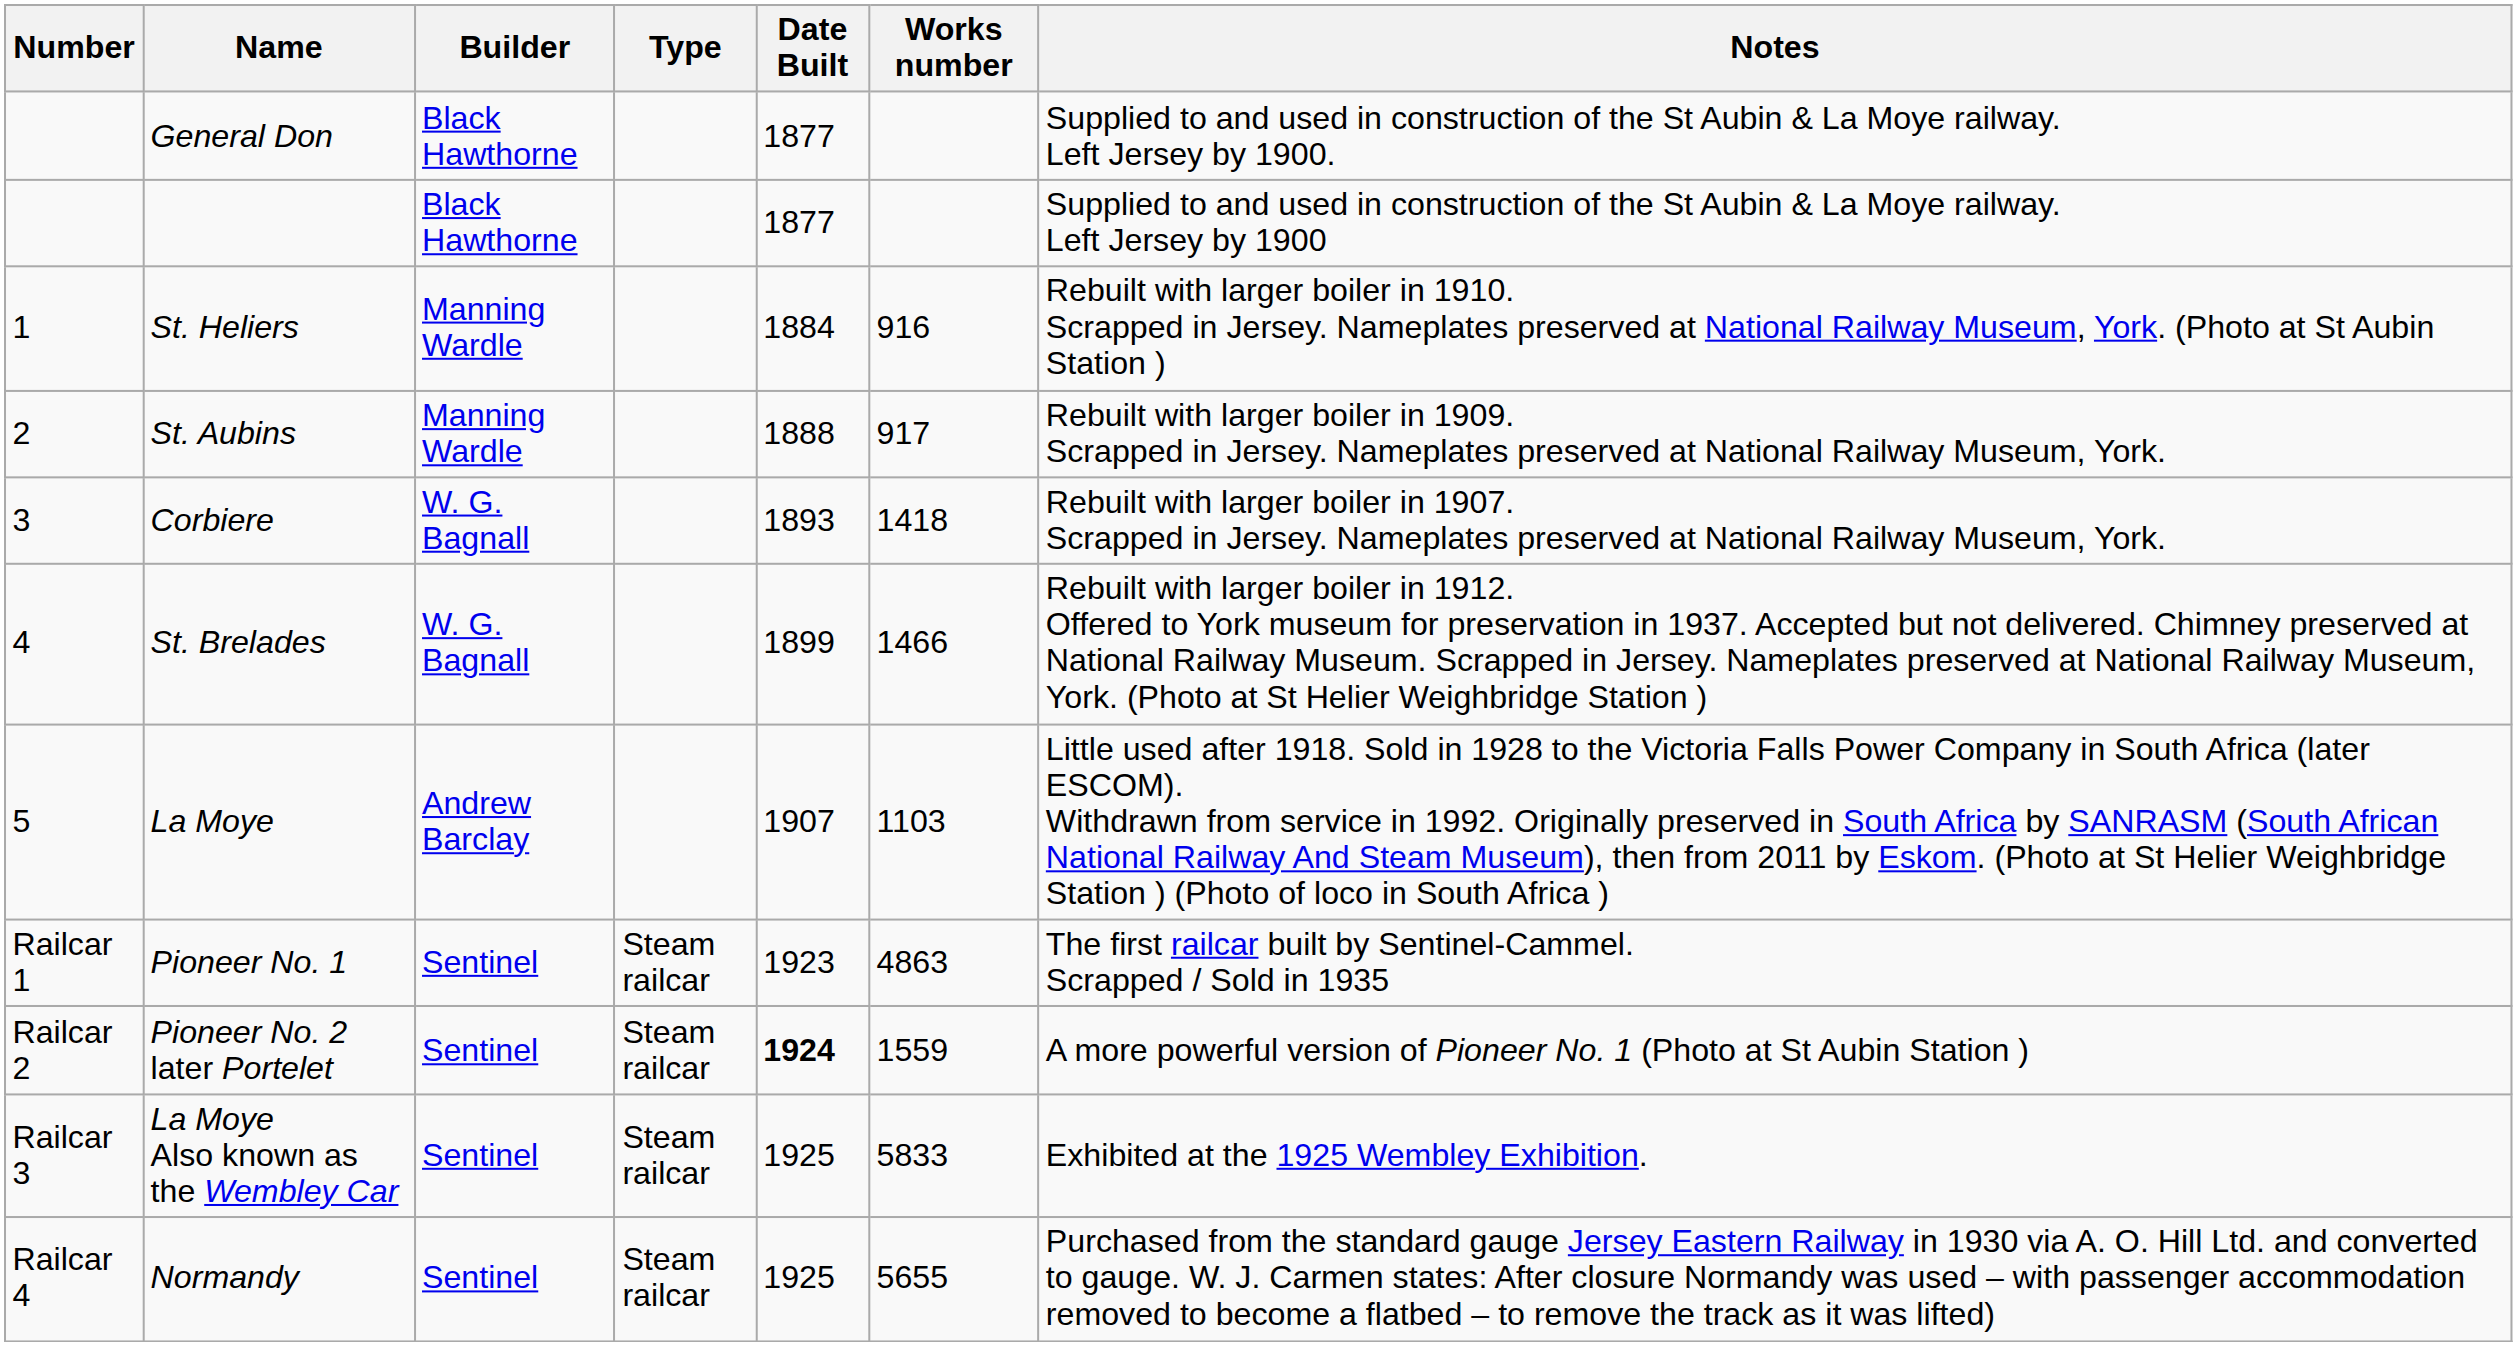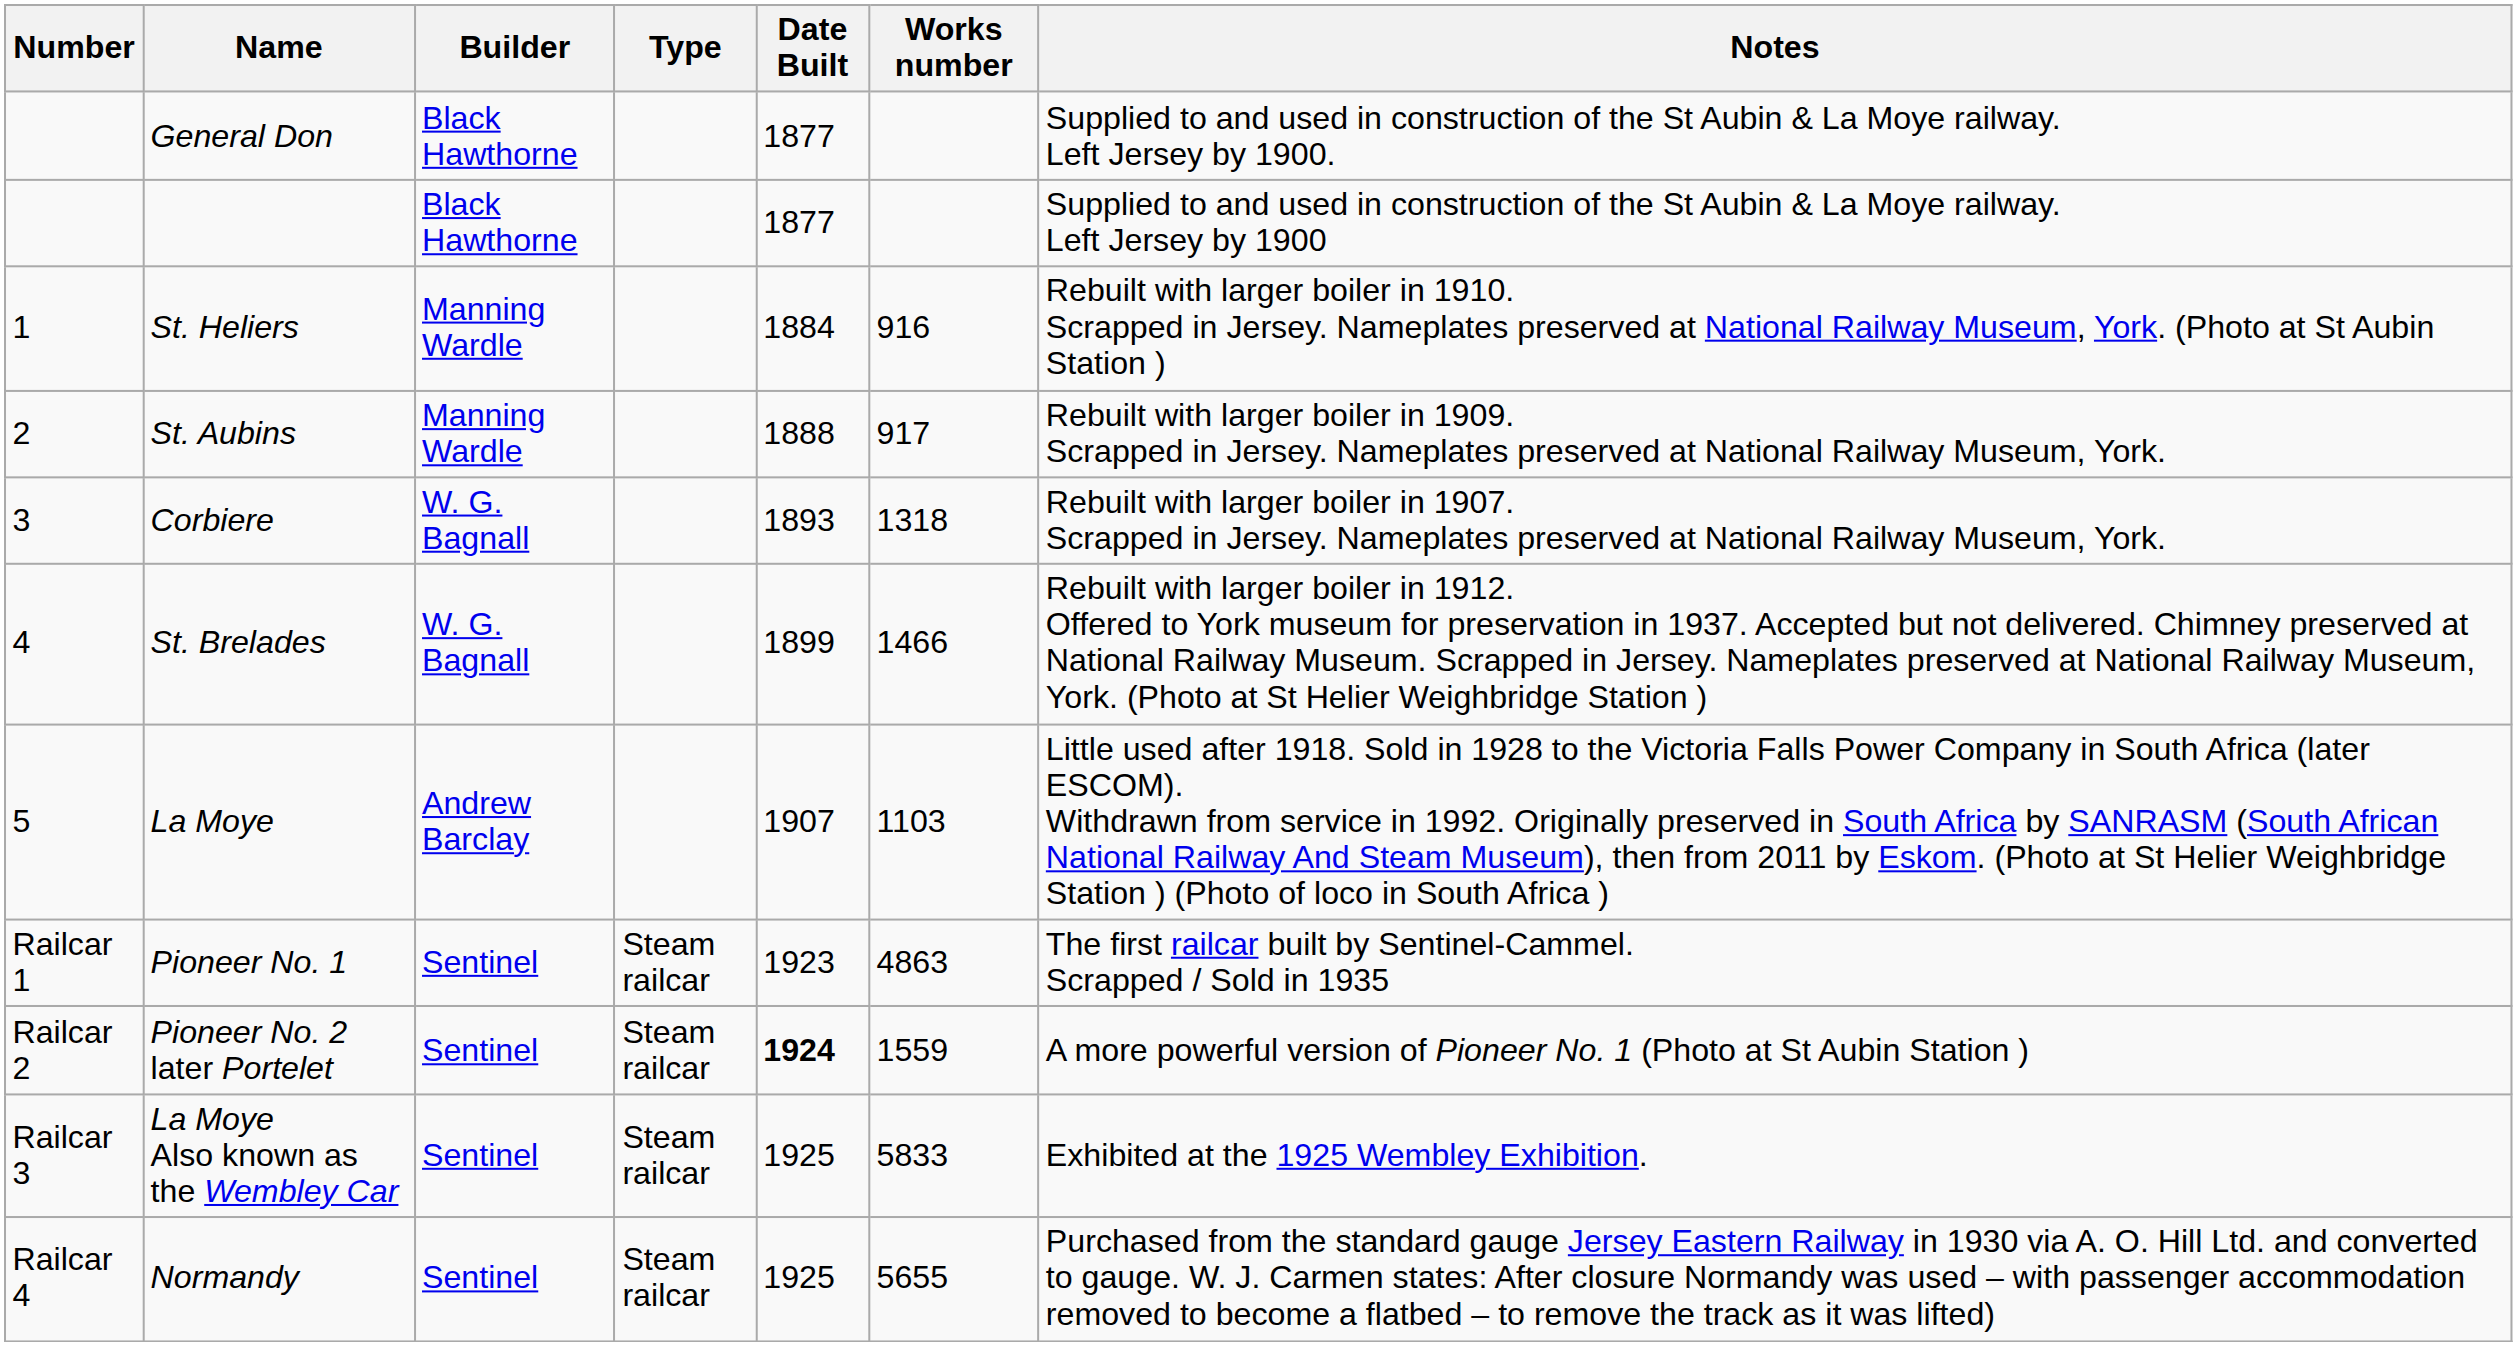(912, 520) 1418 -> (912, 520) 1318
